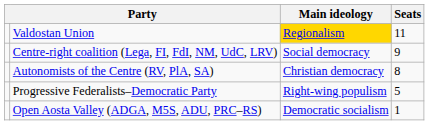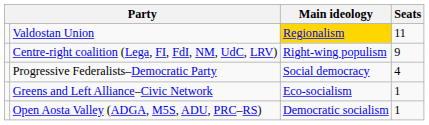(326, 52) Social democracy -> (335, 52) Right-wing populism
- row: (113, 71)
(335, 91) Right-wing populism -> (326, 71) Social democracy
(397, 91) 5 -> (397, 71) 4
+ row: (113, 91)
